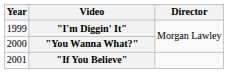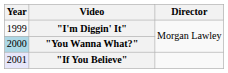(17, 44) no background -> (17, 44) lightblue background
(17, 60) no background -> (17, 60) lavender background
